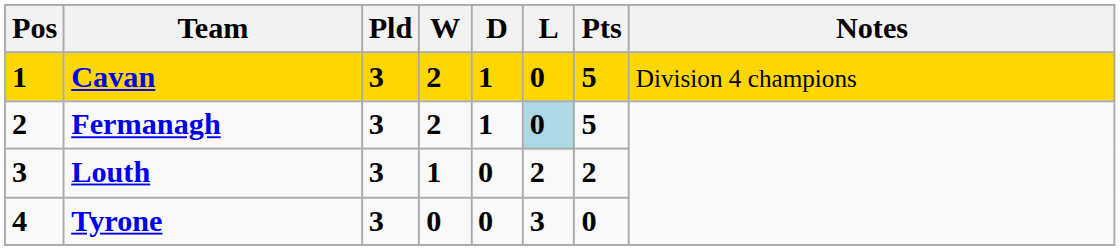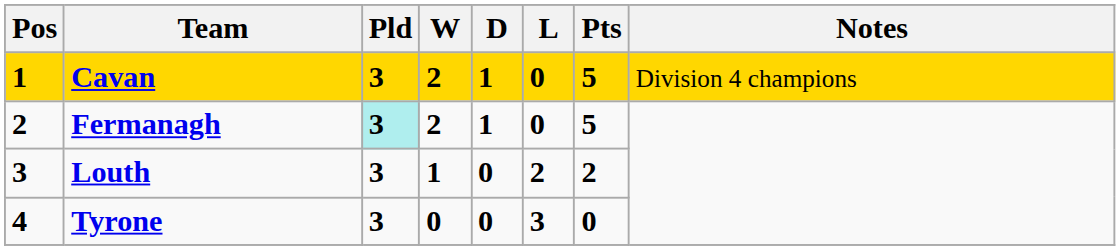(376, 124) no background -> (376, 124) paleturquoise background
(537, 124) lightblue background -> (537, 124) no background
